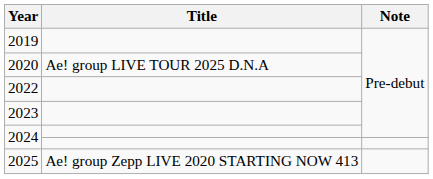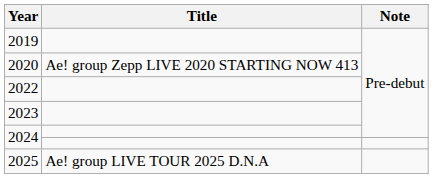(157, 64) Ae! group LIVE TOUR 2025 D.N.A -> (202, 64) Ae! group Zepp LIVE 2020 STARTING NOW 413
(202, 161) Ae! group Zepp LIVE 2020 STARTING NOW 413 -> (157, 161) Ae! group LIVE TOUR 2025 D.N.A
